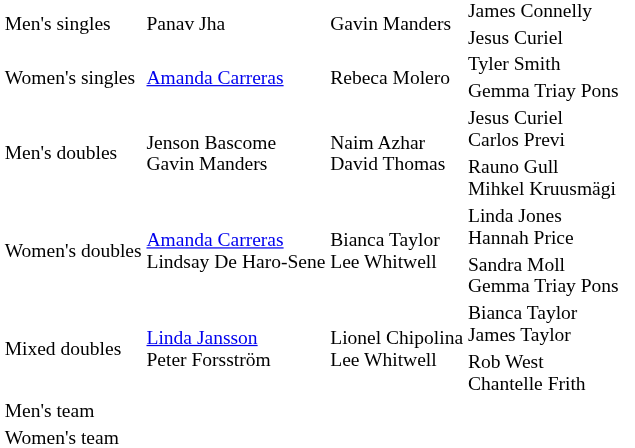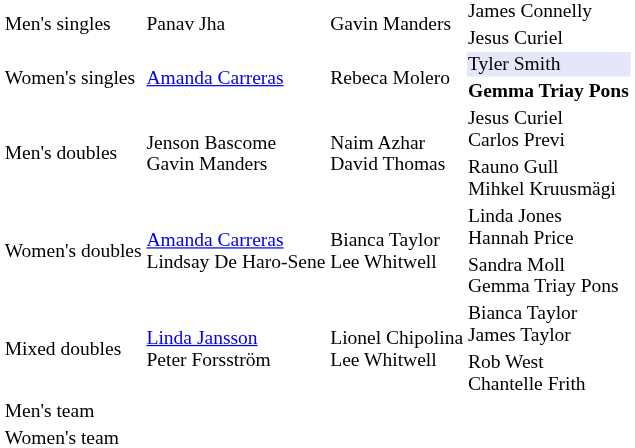(514, 64) no background -> (514, 64) lavender background
(543, 91) normal -> (548, 91) bold
